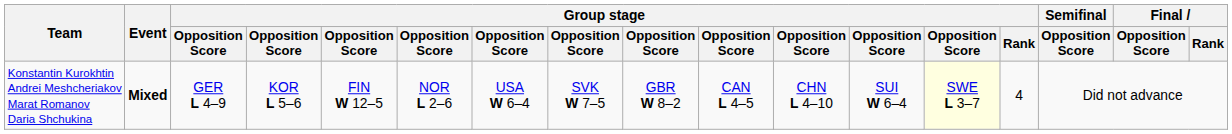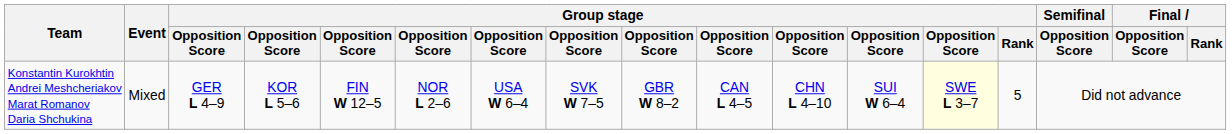(148, 96) bold -> (147, 96) normal
(1019, 96) 4 -> (1017, 96) 5
